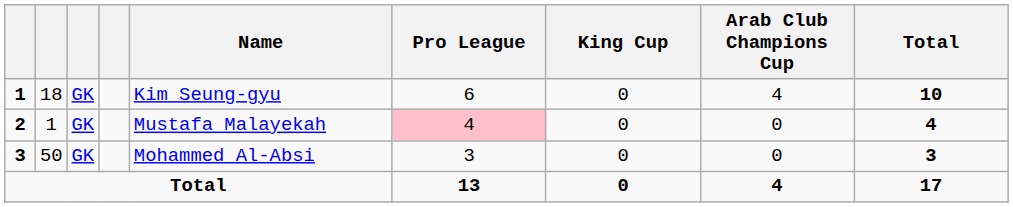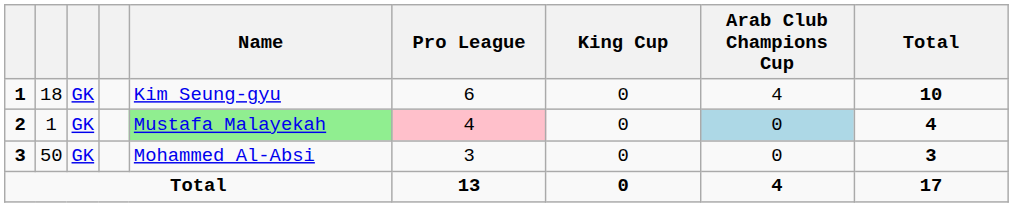(230, 125) no background -> (230, 125) lightgreen background
(777, 125) no background -> (777, 125) lightblue background
